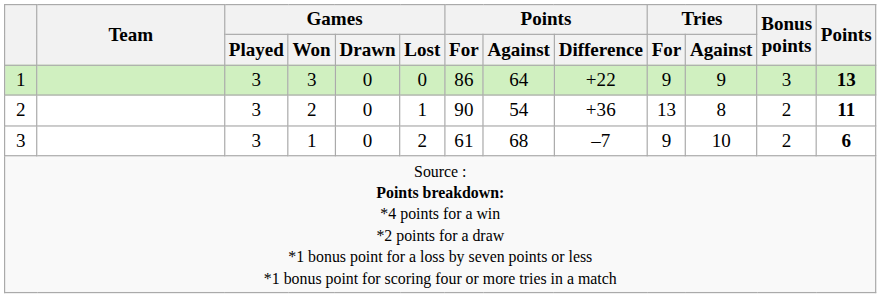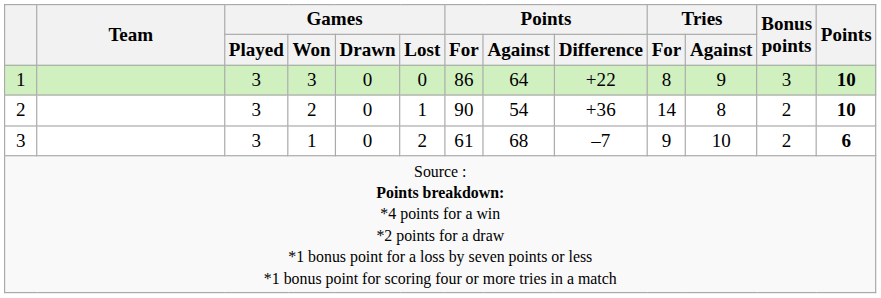(666, 79) 9 -> (666, 79) 8
(846, 79) 13 -> (846, 79) 10
(666, 110) 13 -> (666, 110) 14
(846, 110) 11 -> (846, 110) 10
